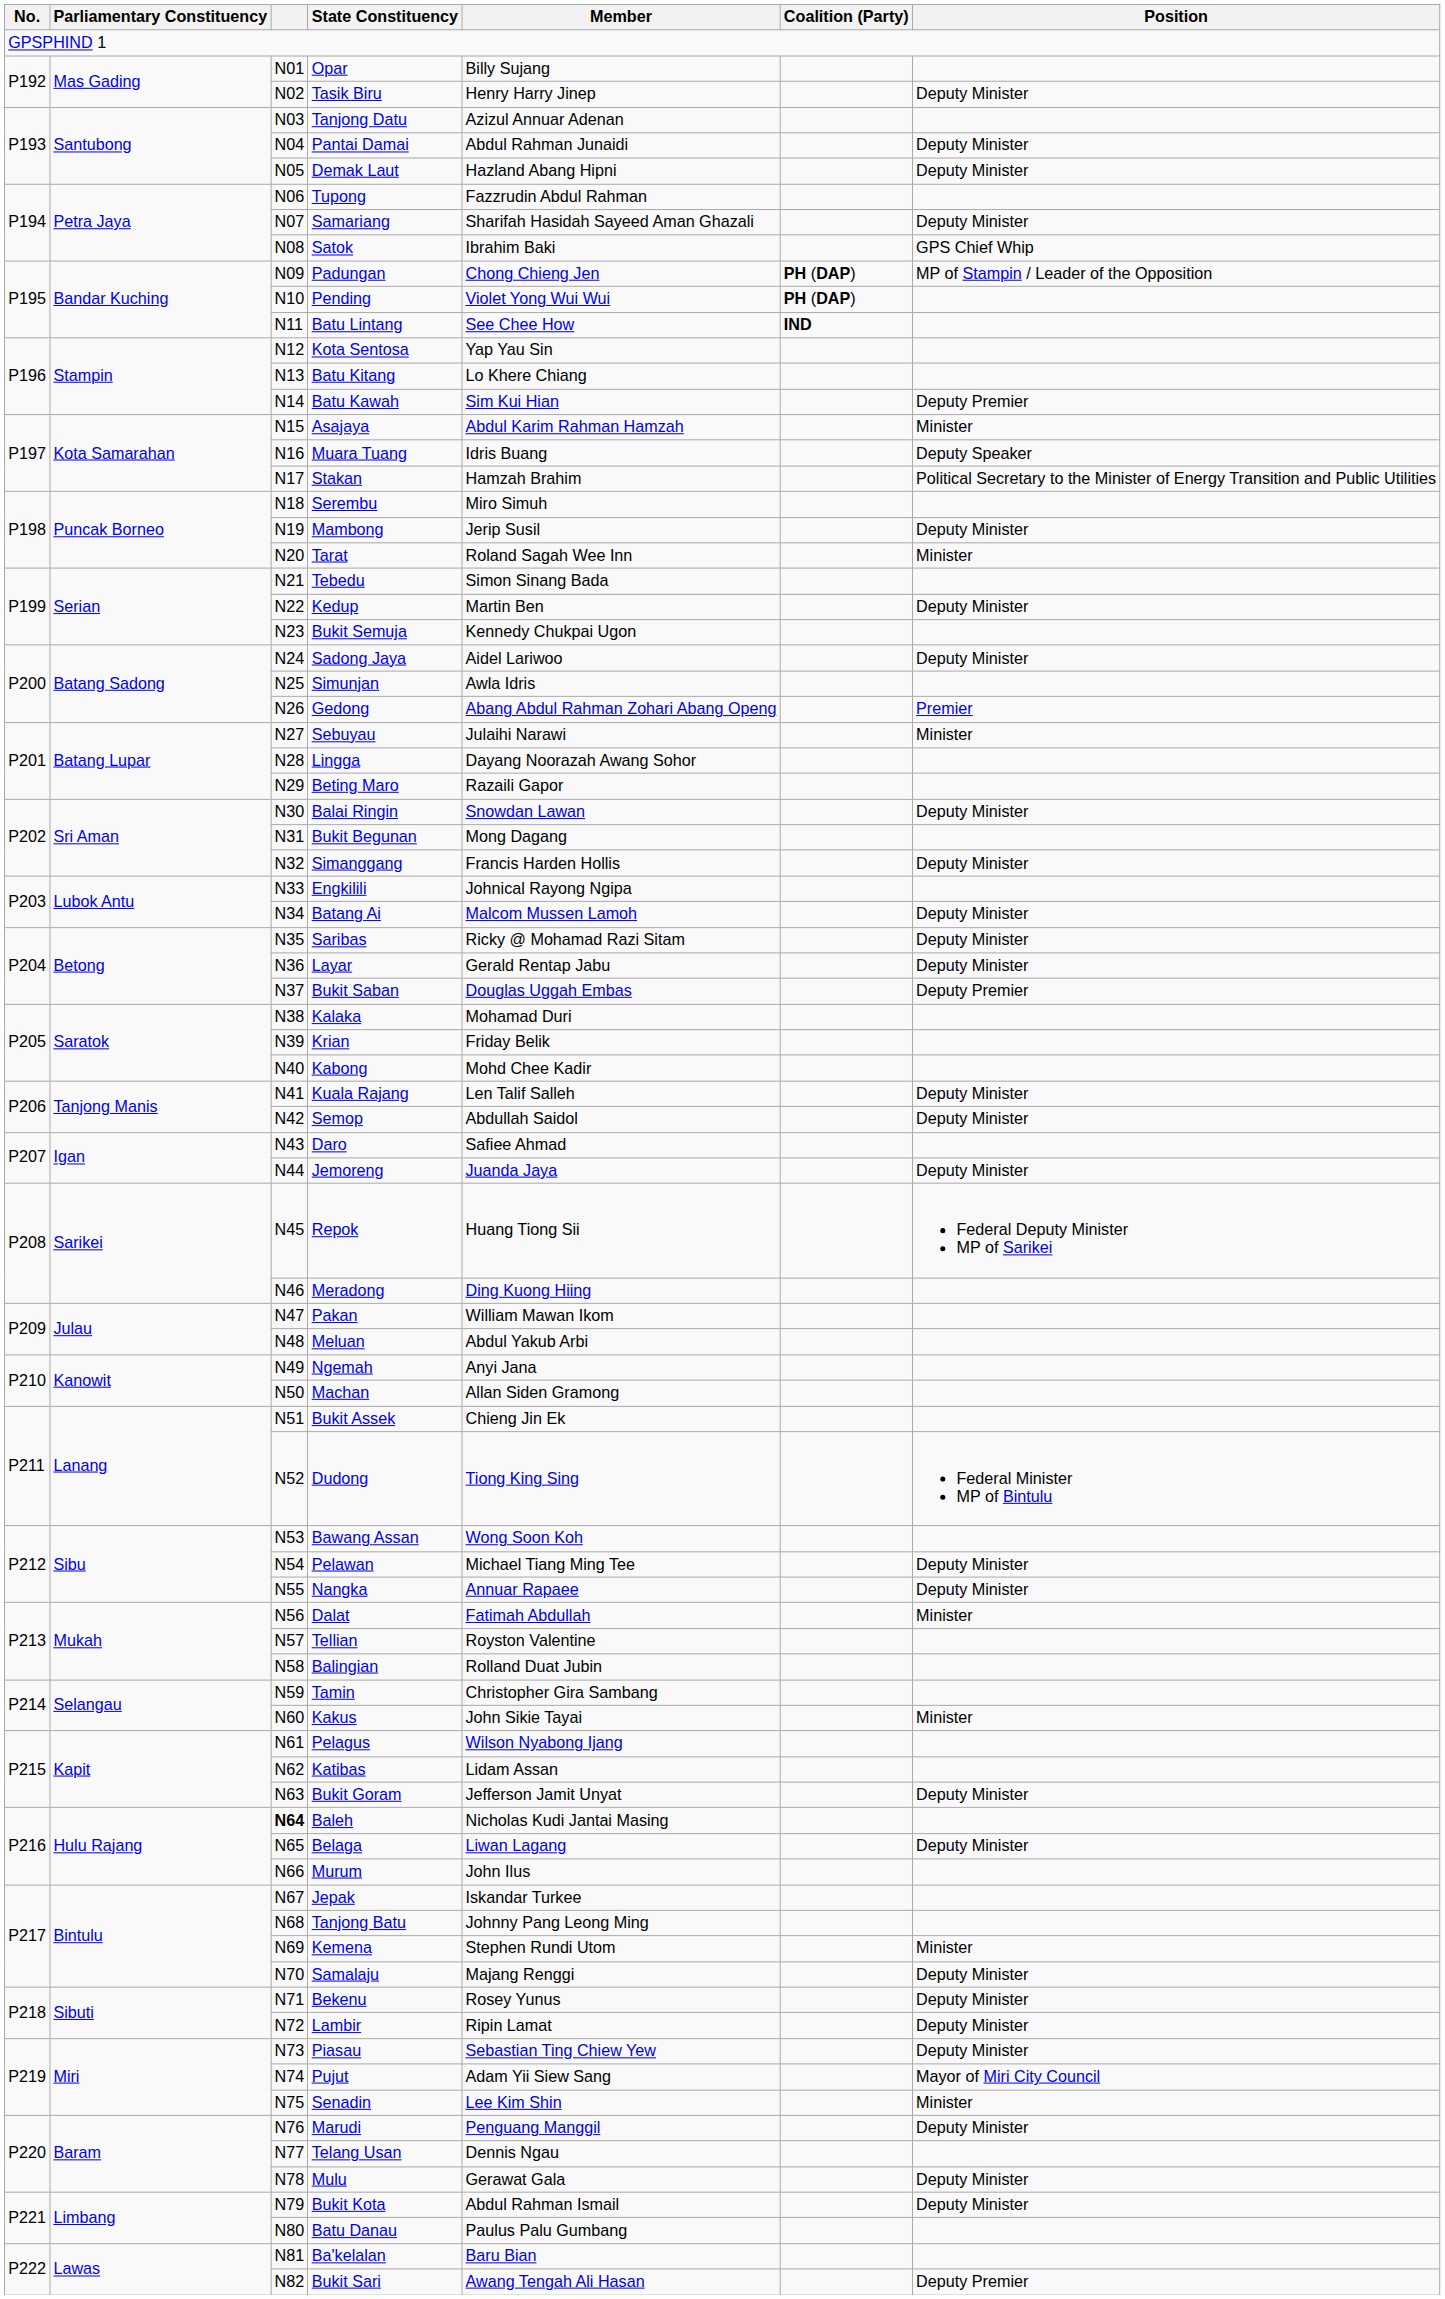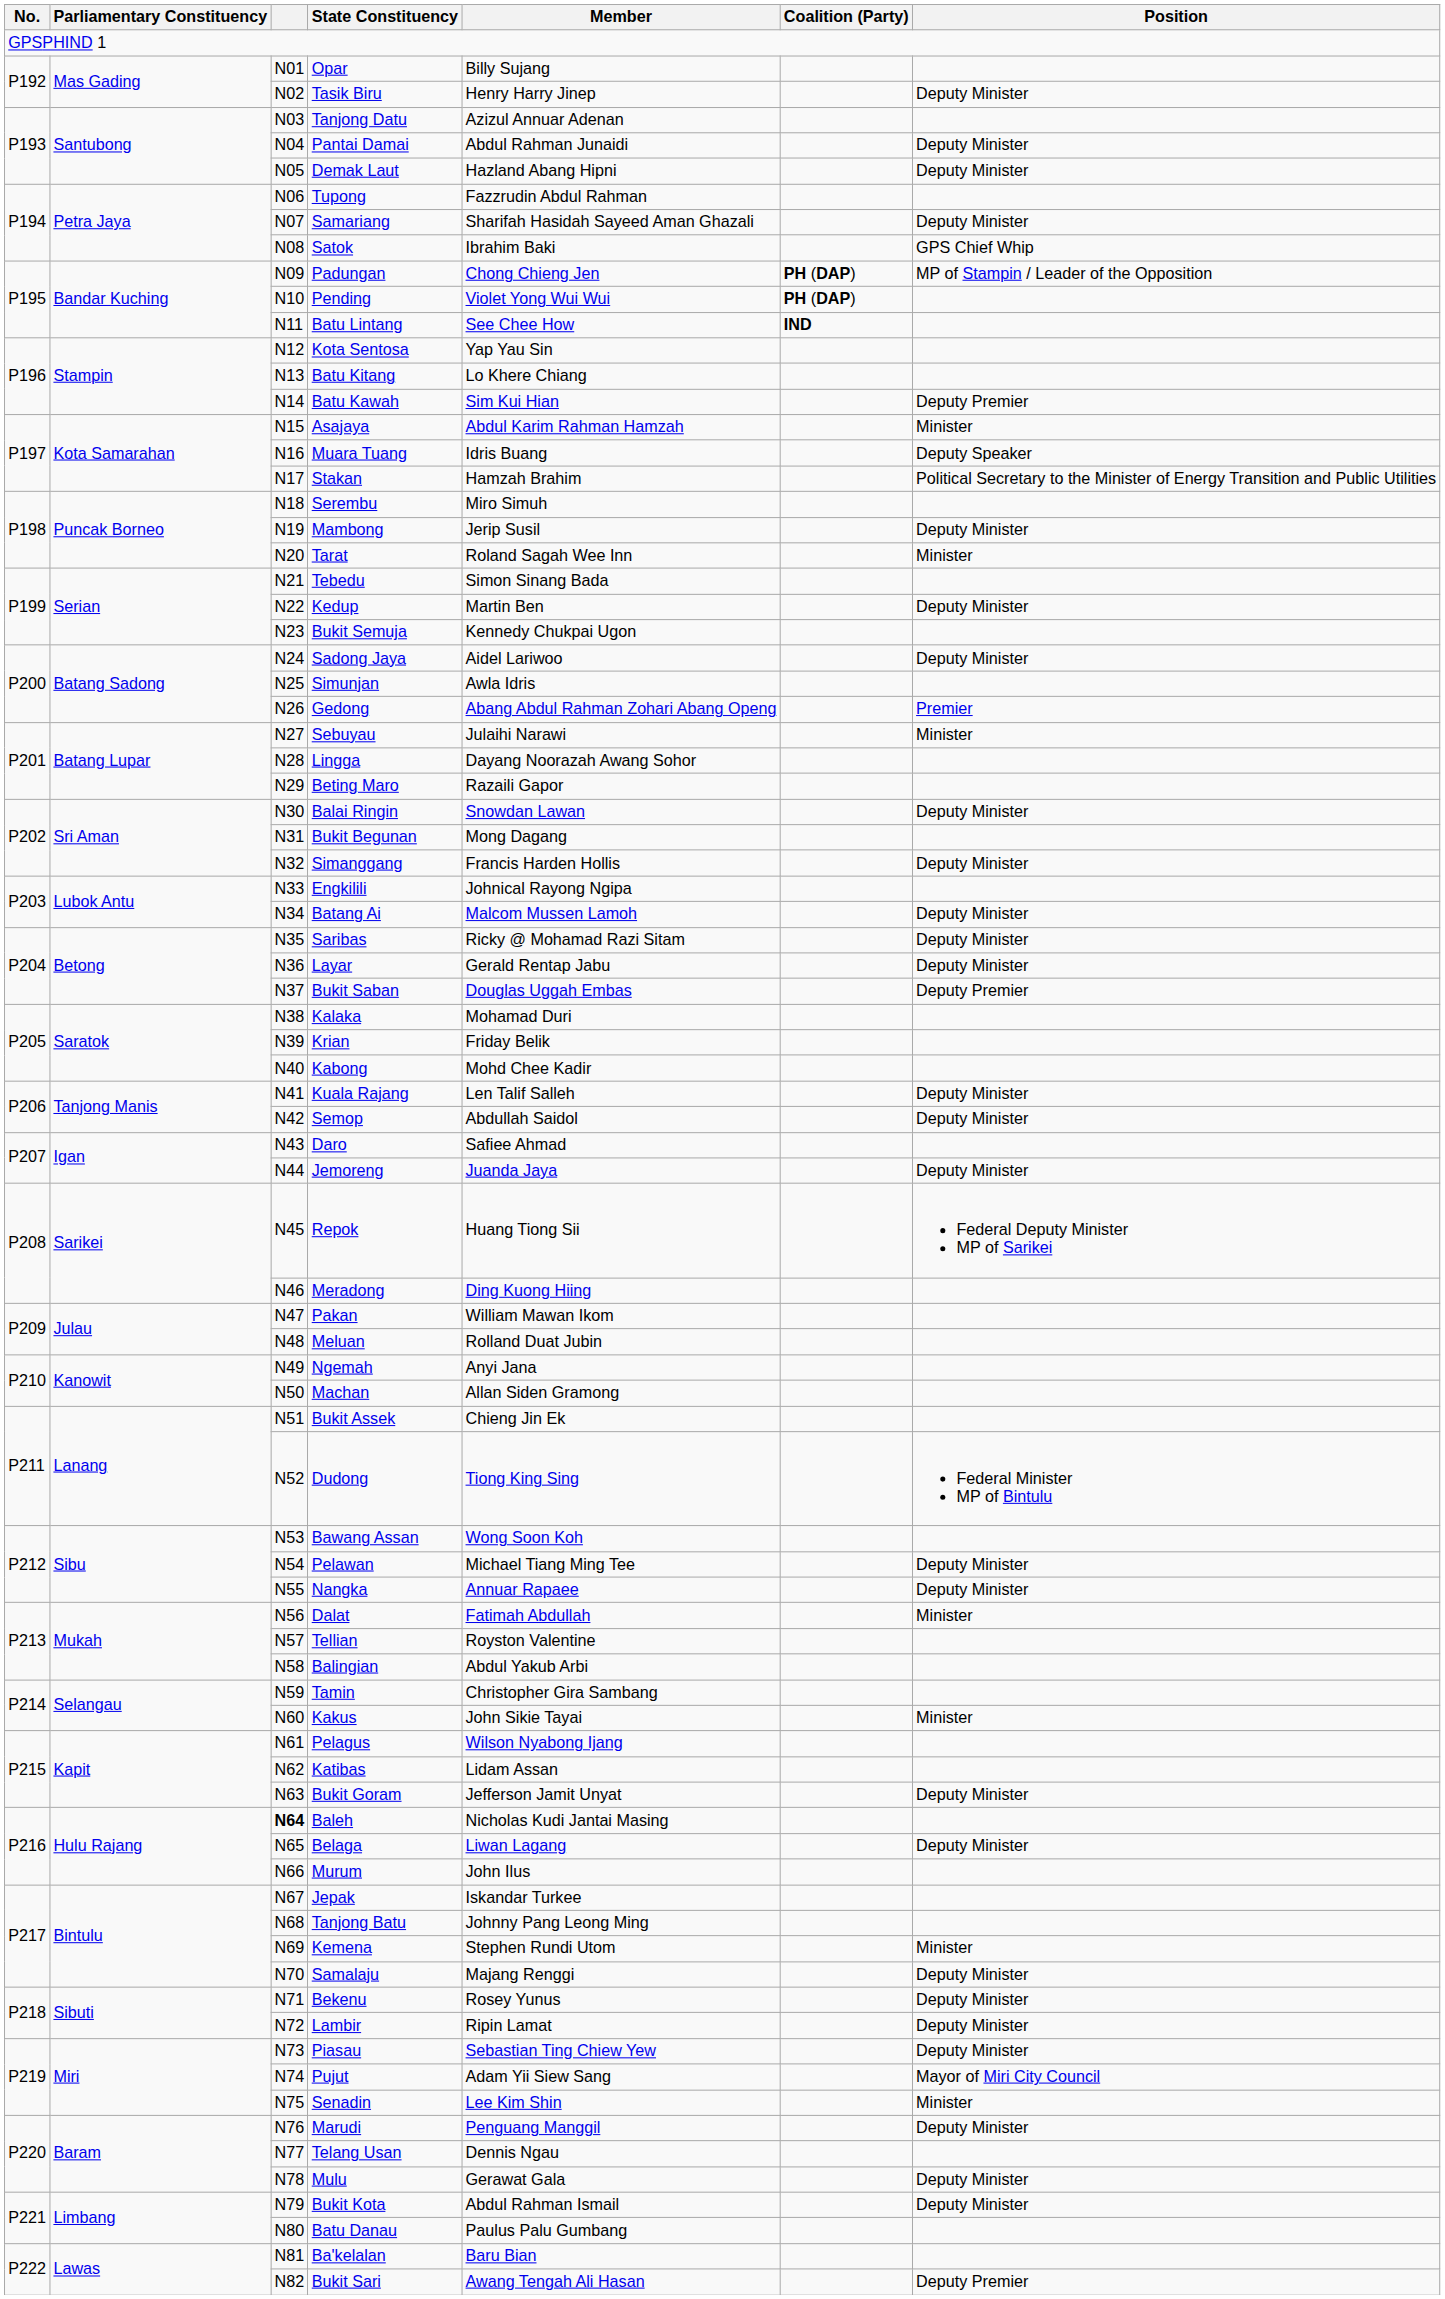(527, 1341) Abdul Yakub Arbi -> (534, 1341) Rolland Duat Jubin
(534, 1666) Rolland Duat Jubin -> (527, 1666) Abdul Yakub Arbi
